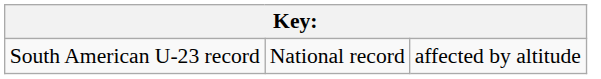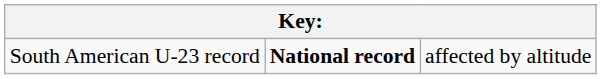(337, 55) normal -> (342, 55) bold
